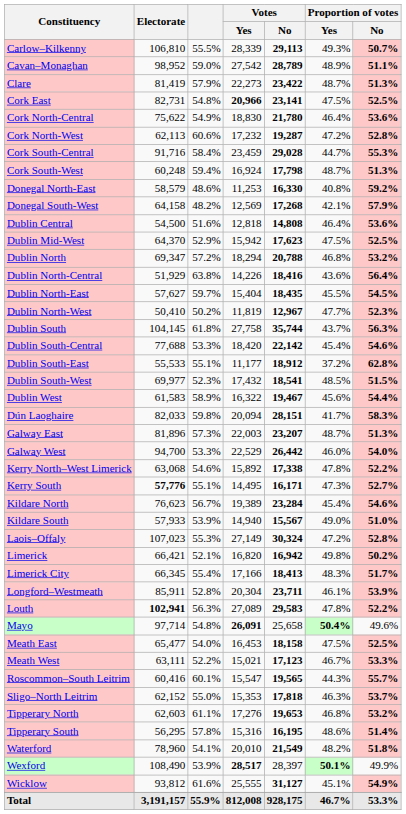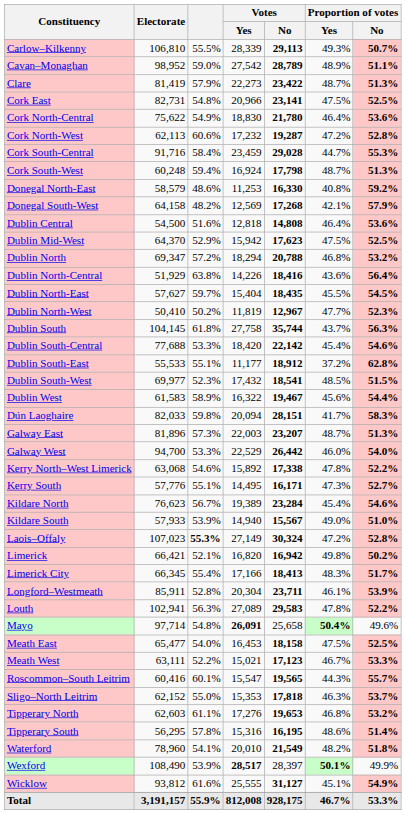(246, 100) bold -> (246, 100) normal
(170, 485) bold -> (170, 485) normal
(206, 538) normal -> (205, 538) bold
(167, 608) bold -> (167, 608) normal
